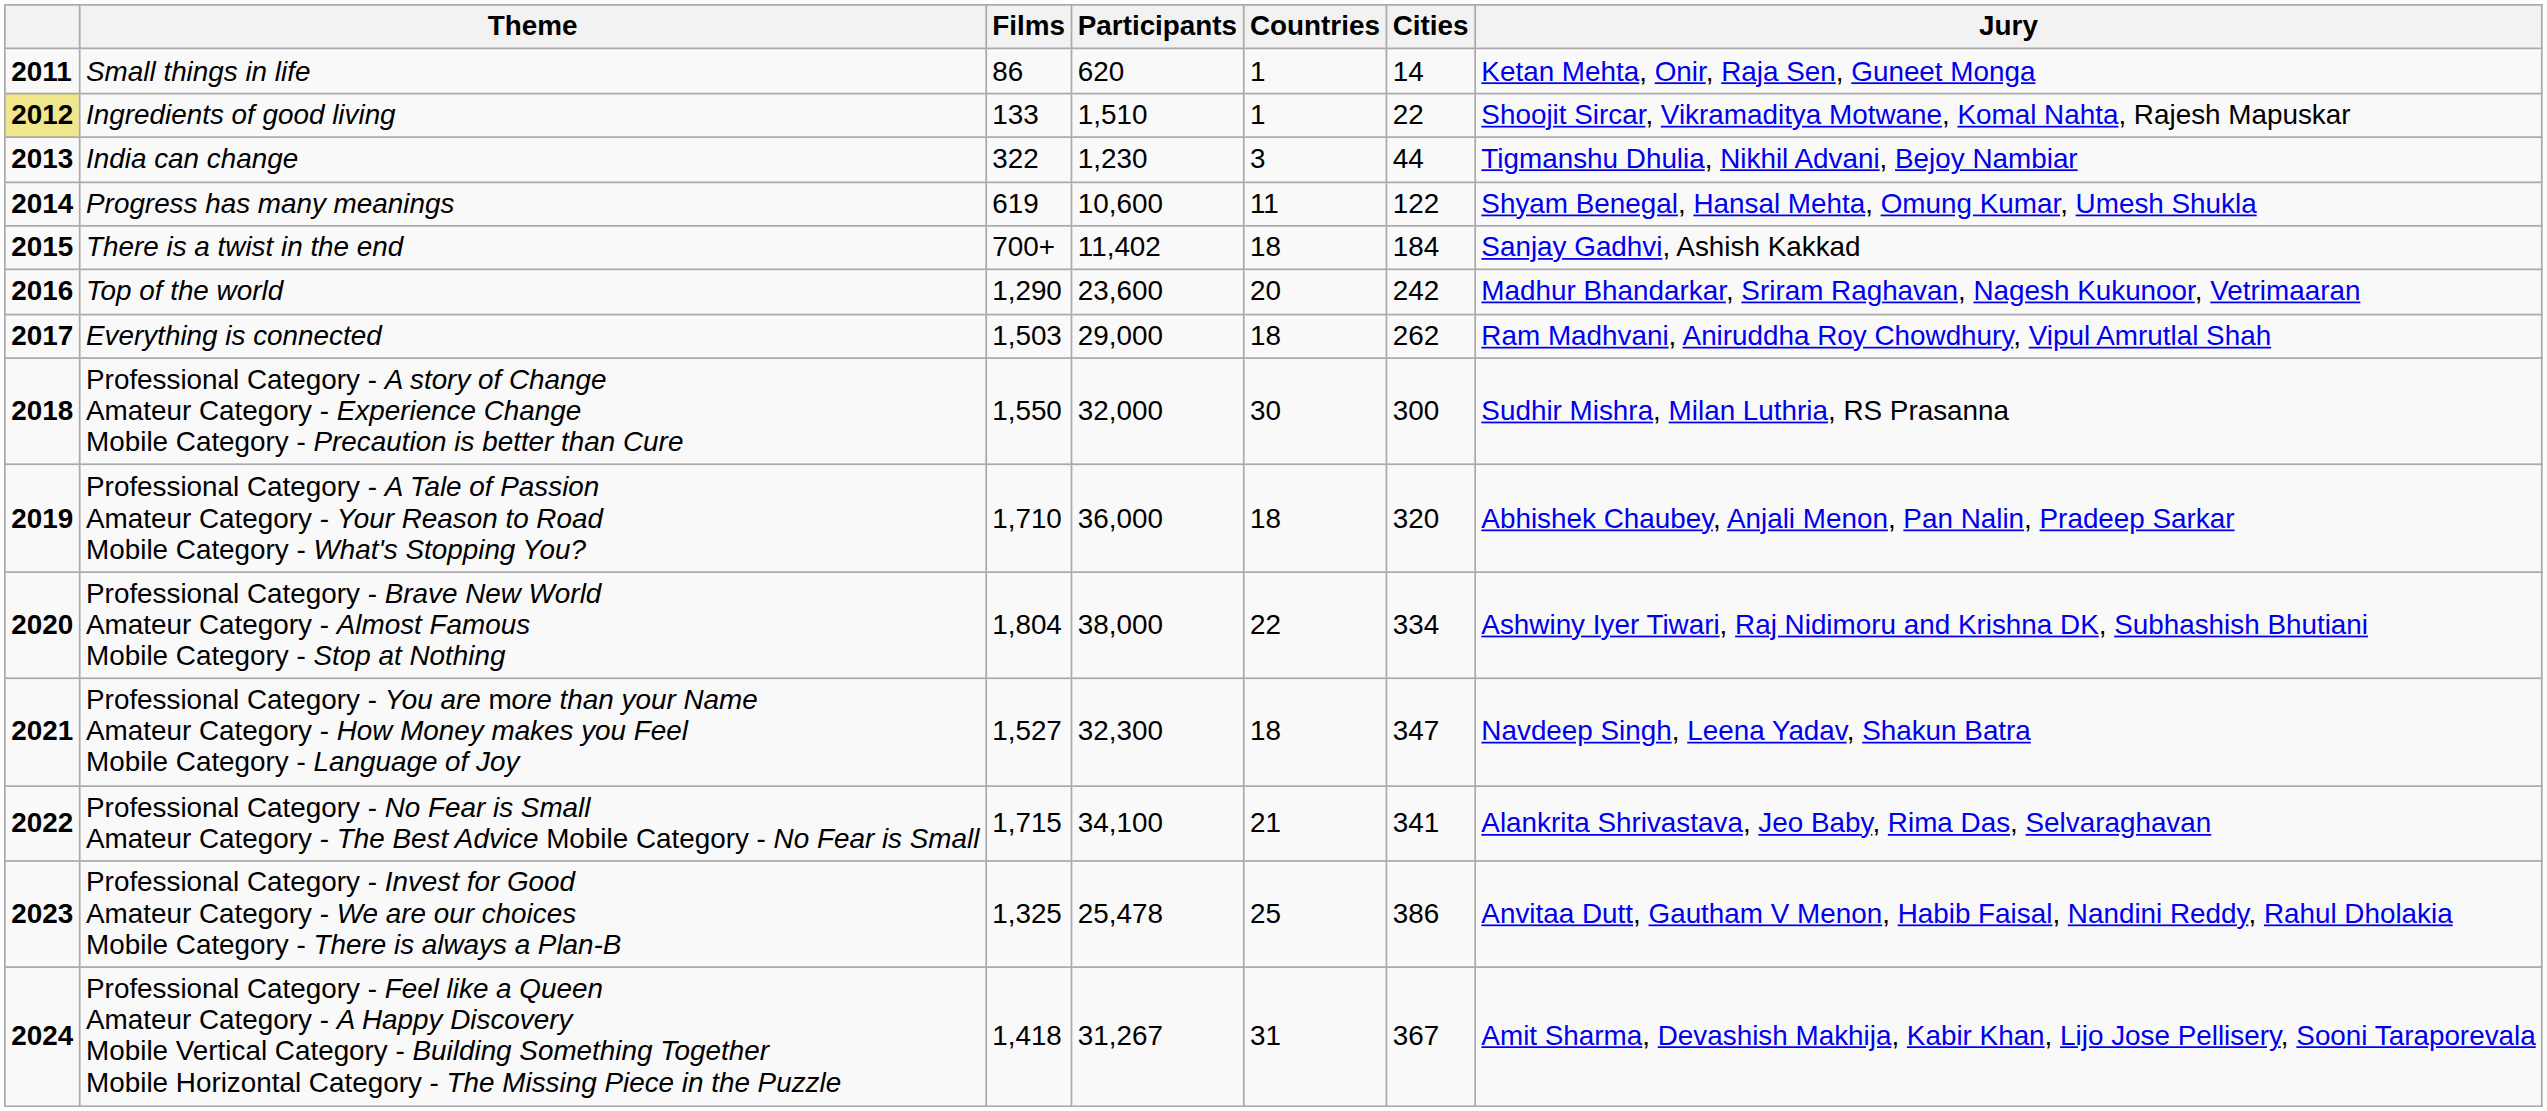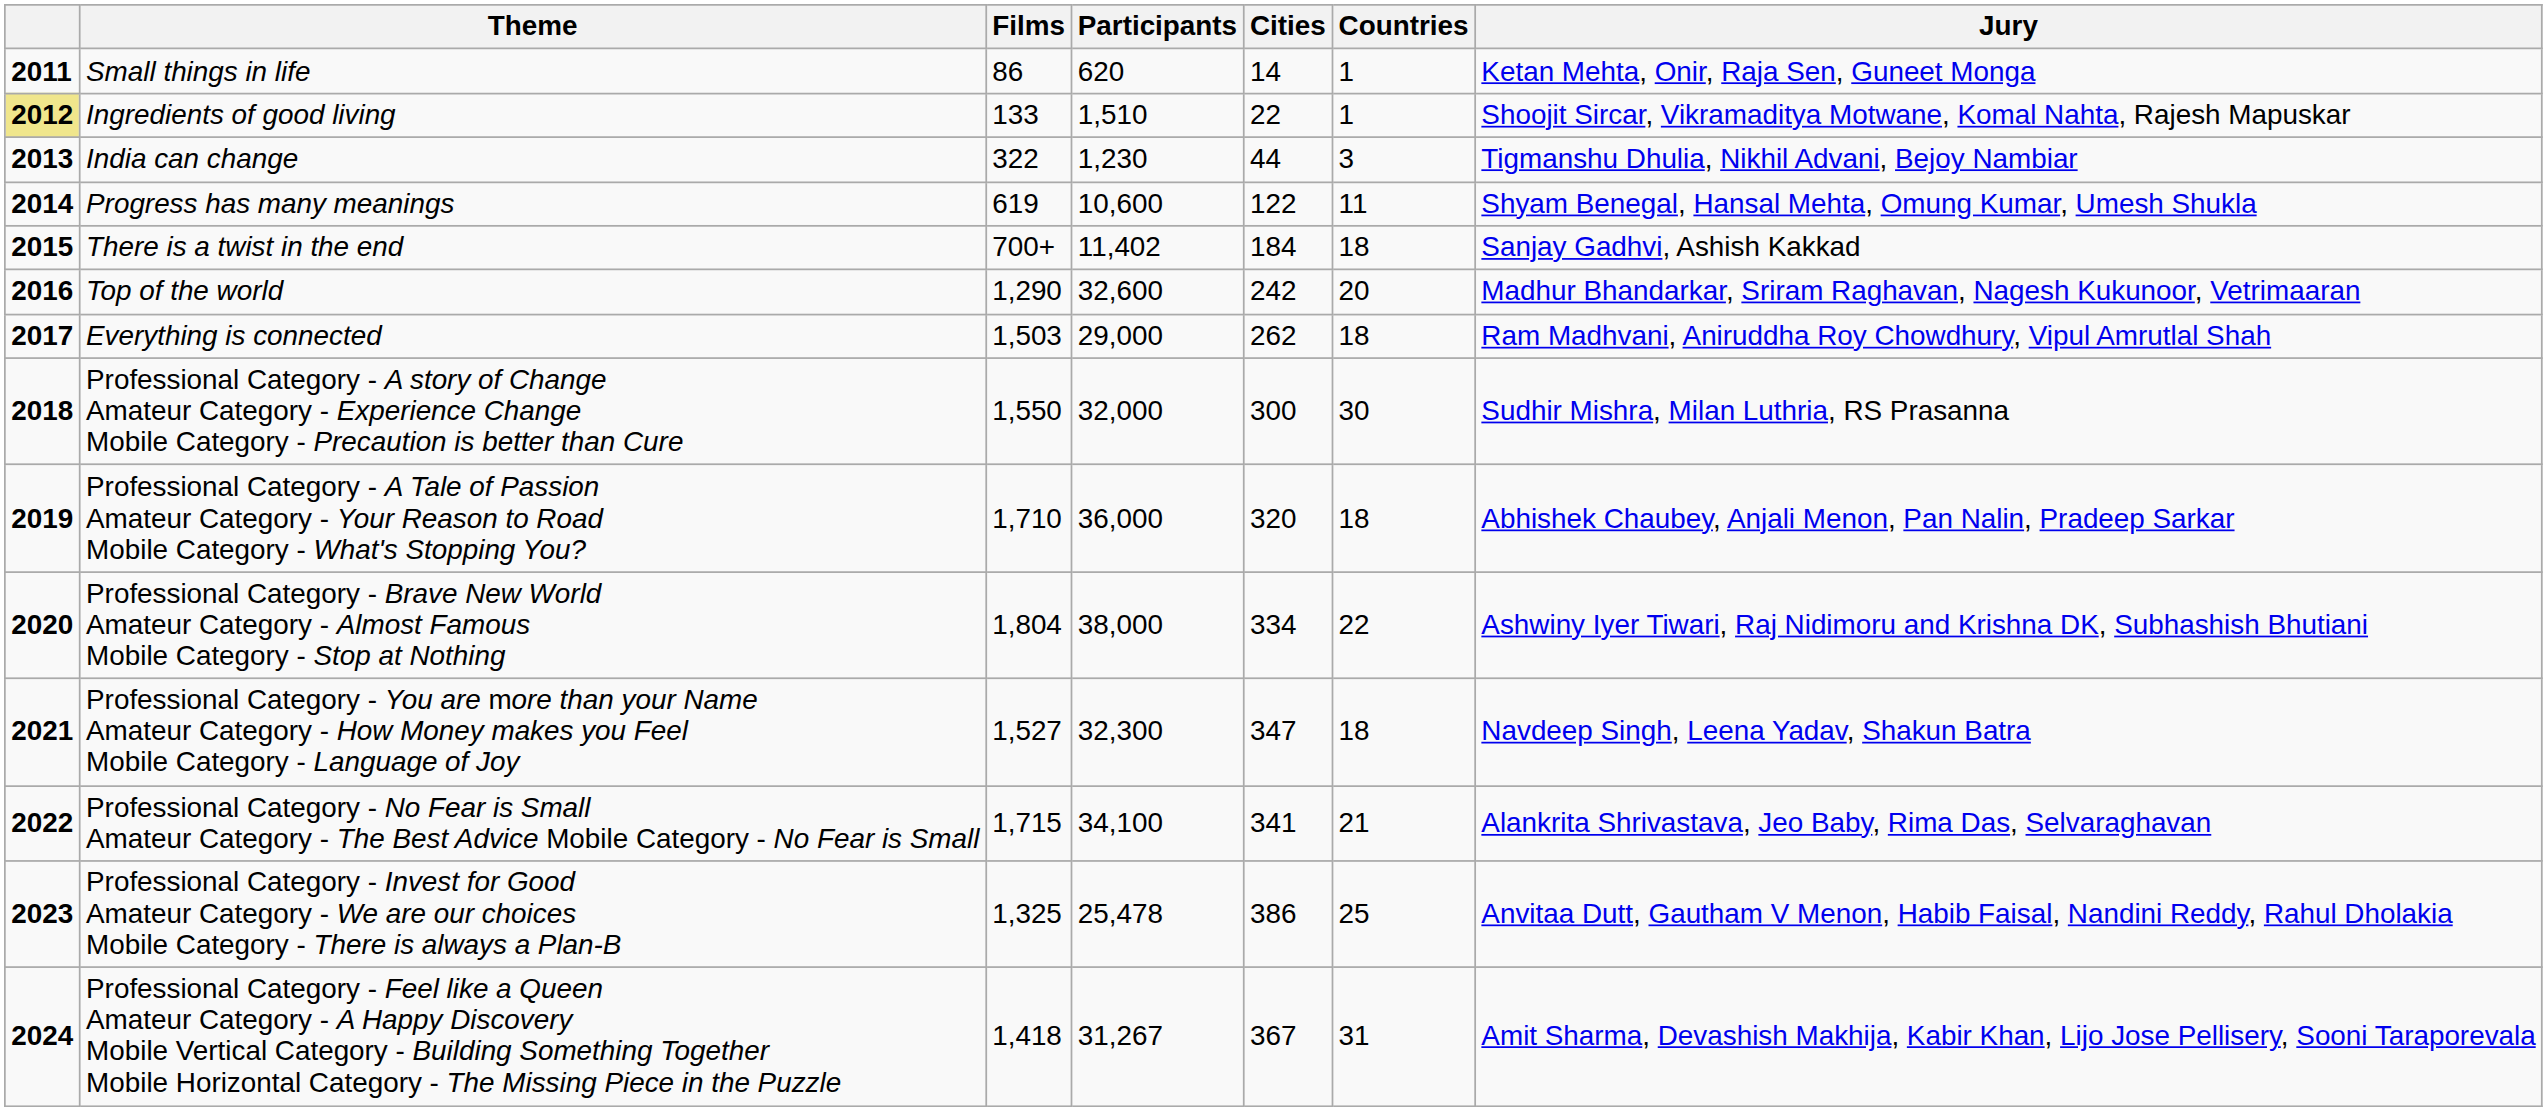columns swapped: (1431, 26) <-> (1315, 26)
(1120, 291) 23,600 -> (1120, 291) 32,600
